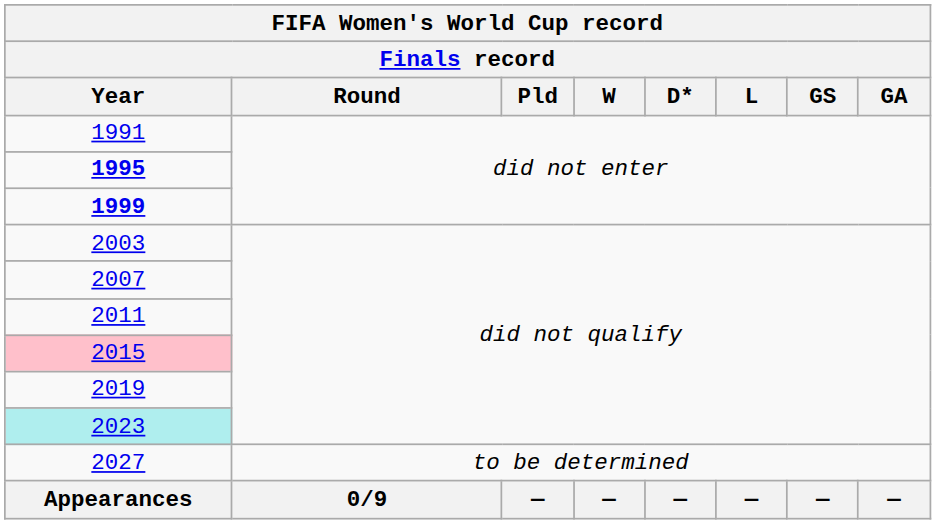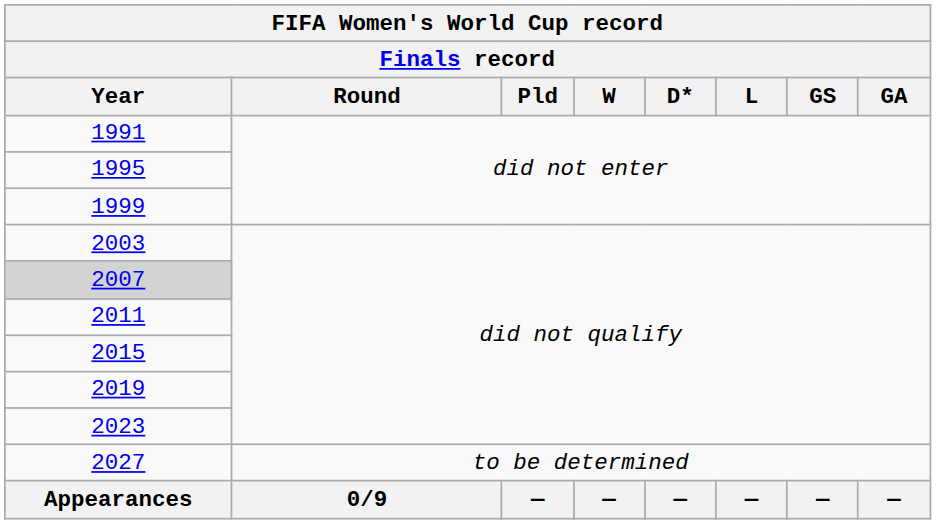(118, 170) bold -> (118, 170) normal
(118, 206) bold -> (118, 206) normal
(118, 280) no background -> (118, 280) lightgrey background
(118, 353) pink background -> (118, 353) no background
(118, 426) paleturquoise background -> (118, 426) no background
